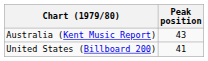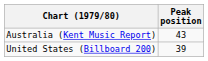(181, 49) 41 -> (181, 49) 39
